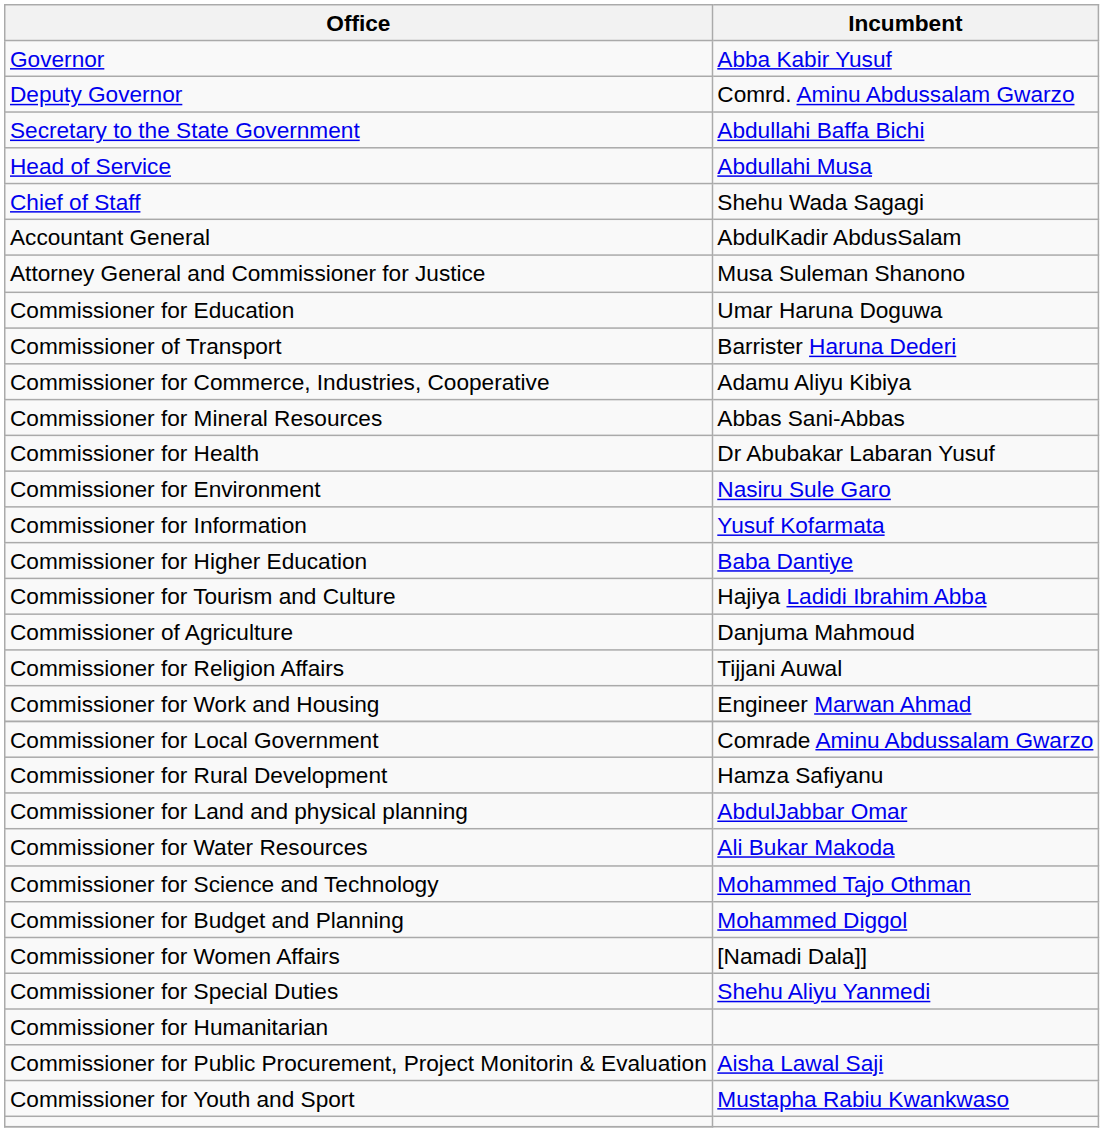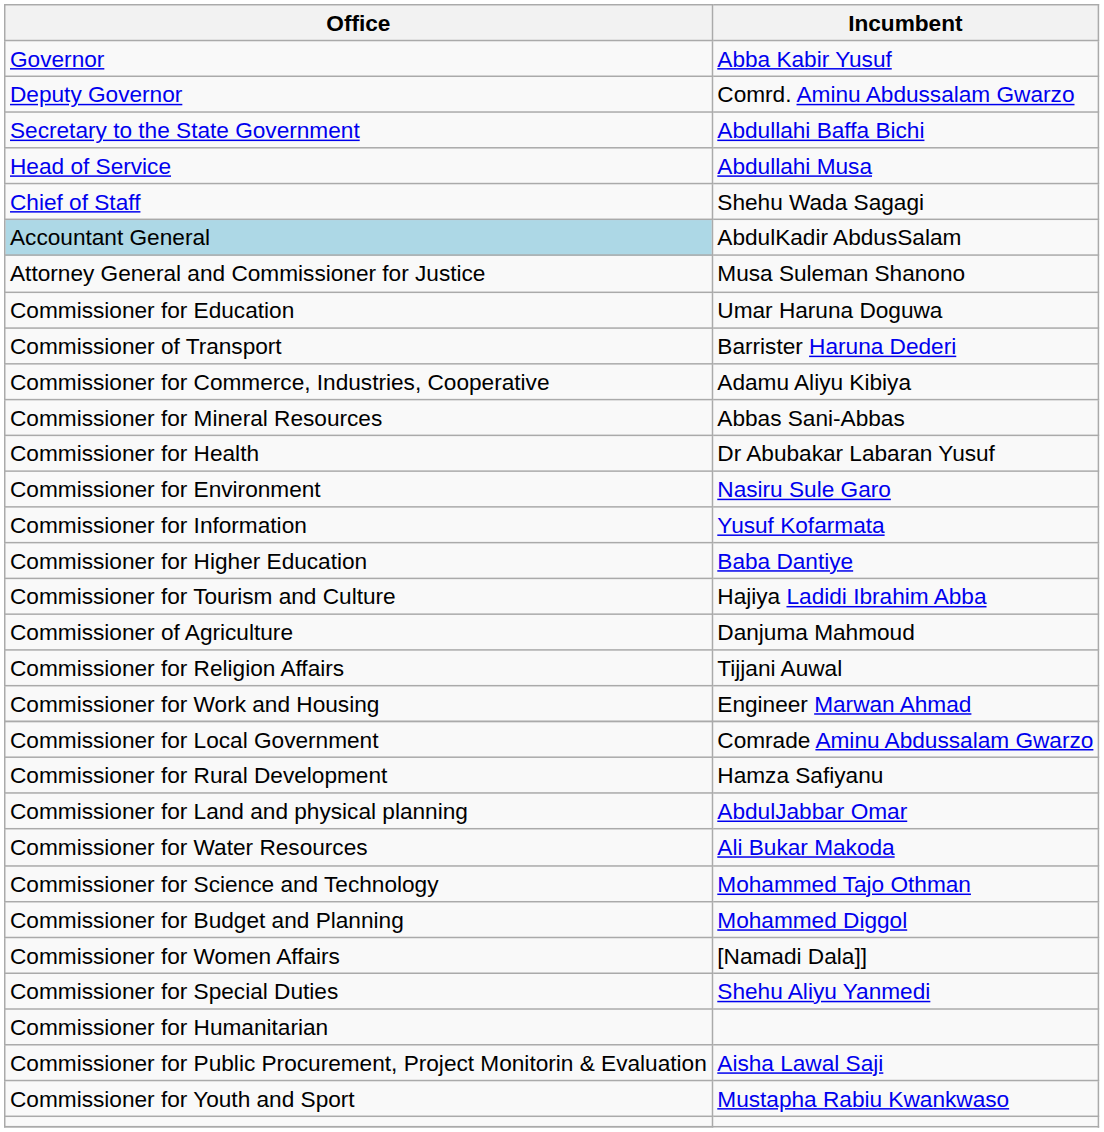(110, 238) no background -> (110, 238) lightblue background
